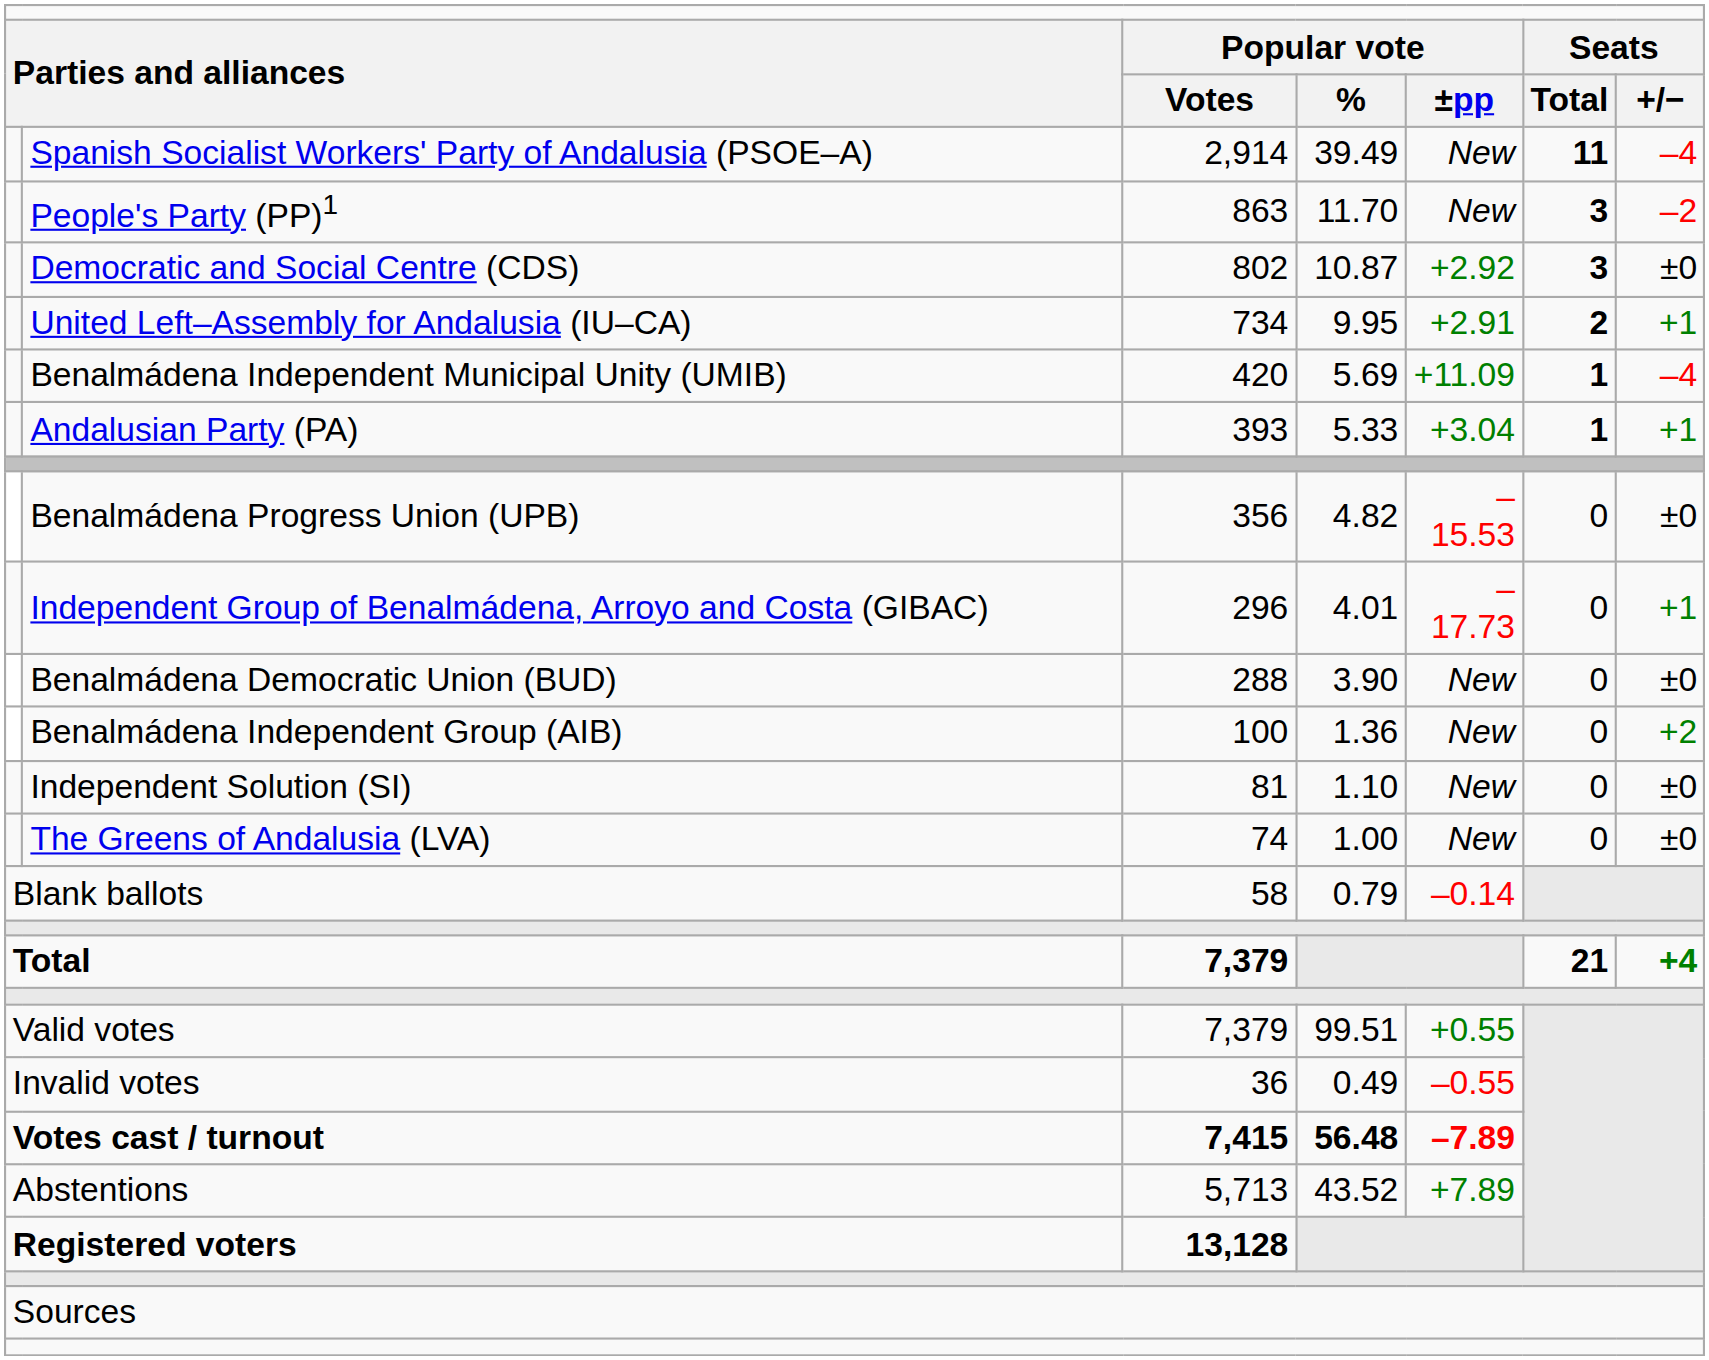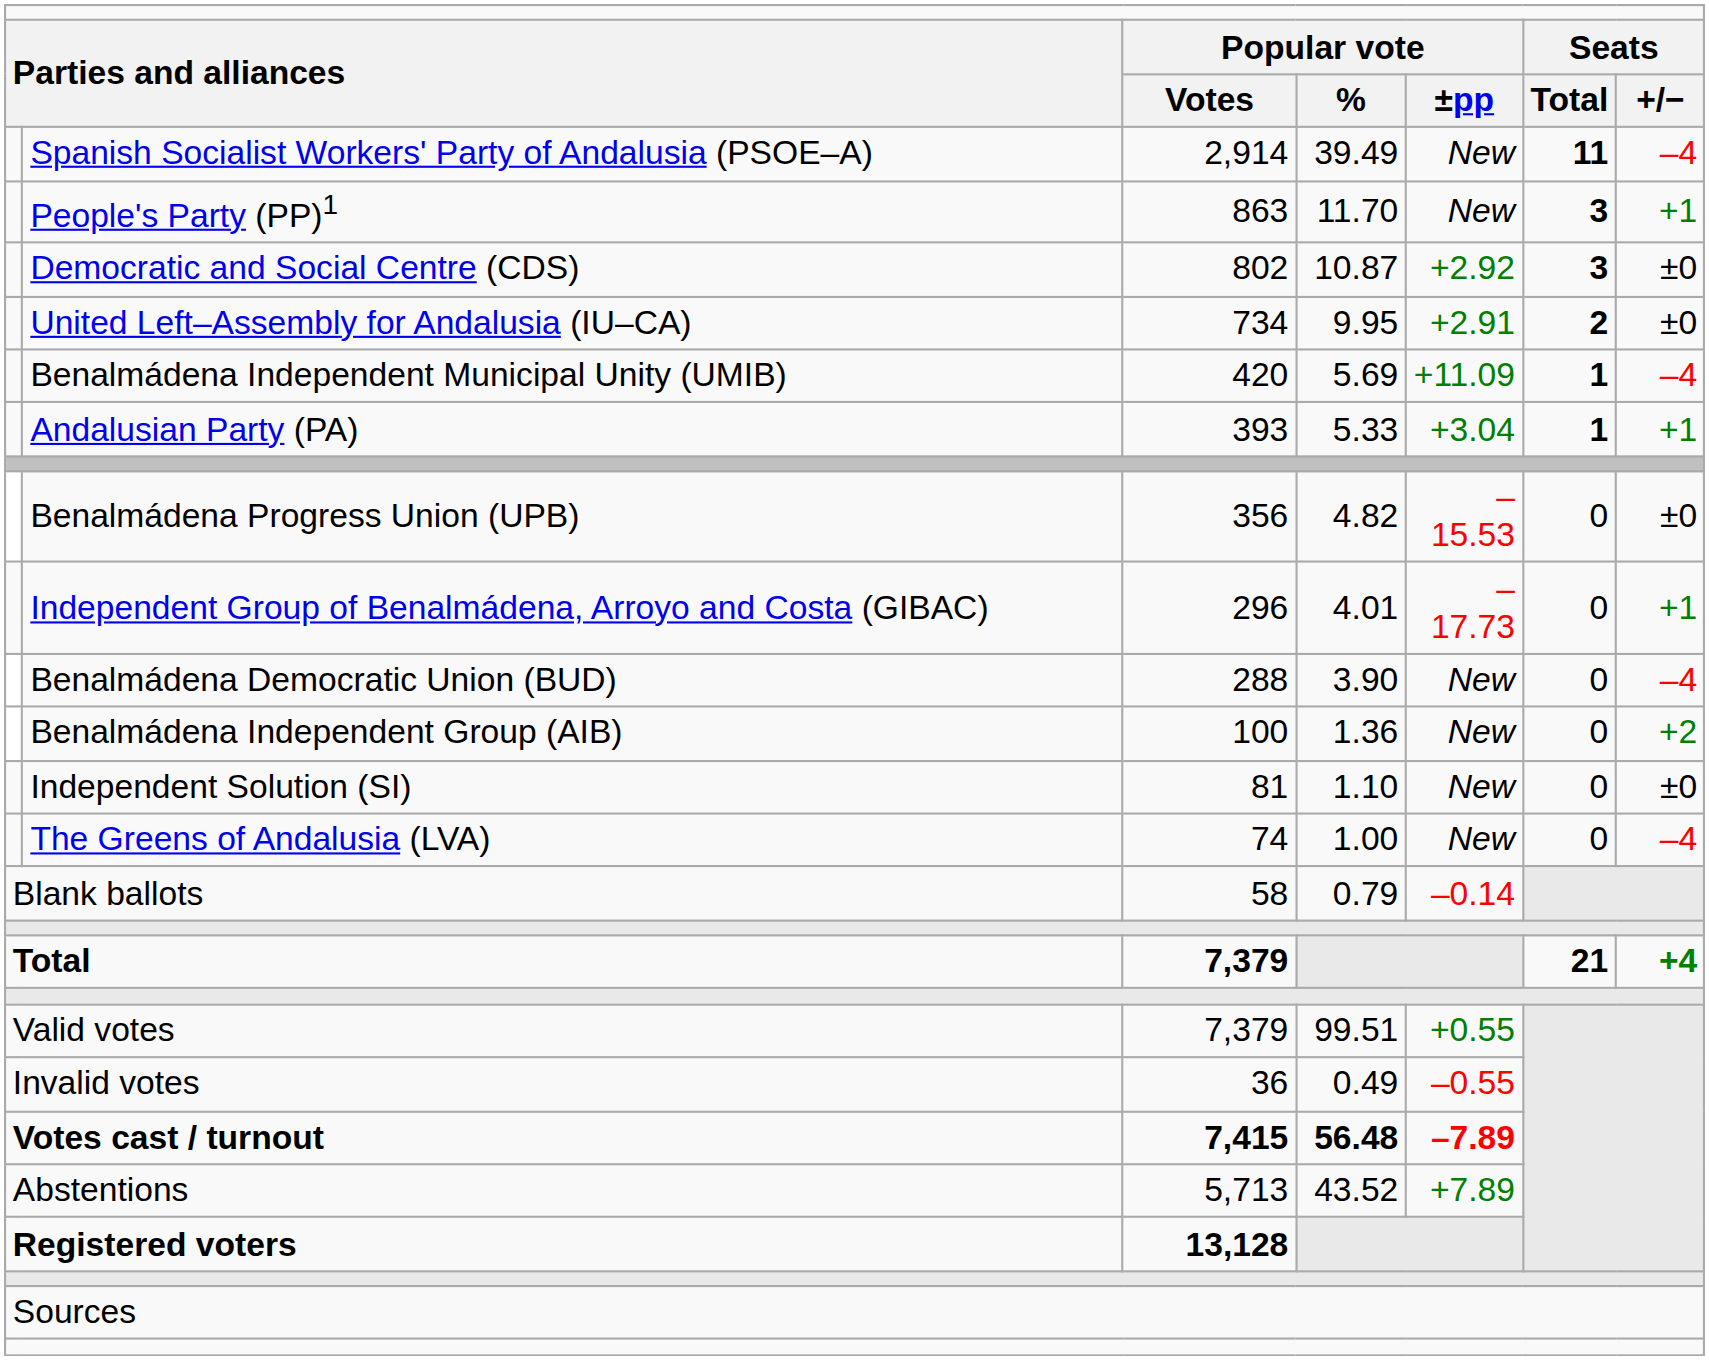(1679, 211) –2 -> (1678, 211) +1
(1678, 322) +1 -> (1679, 322) ±0
(1679, 679) ±0 -> (1679, 679) –4
(1679, 839) ±0 -> (1679, 839) –4
